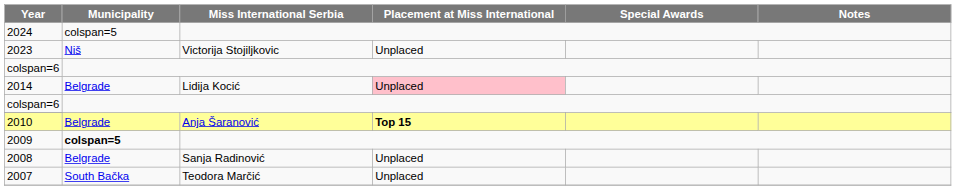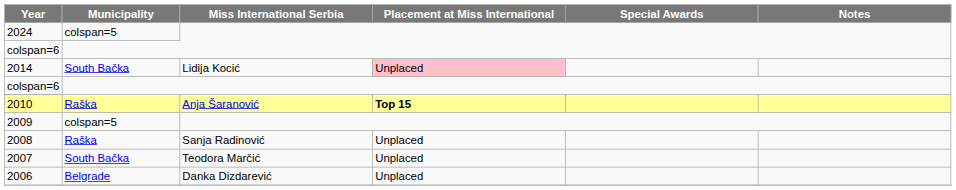- row: (20, 50)
(87, 86) Belgrade -> (97, 68) South Bačka
(87, 122) Belgrade -> (81, 104) Raška
(93, 140) bold -> (91, 122) normal
(87, 158) Belgrade -> (81, 140) Raška
+ row: (20, 176)
